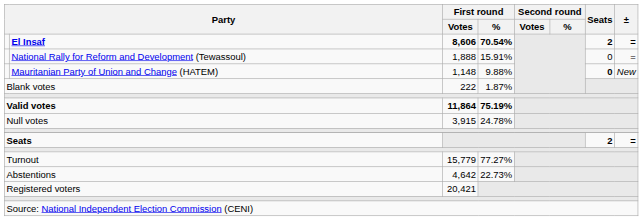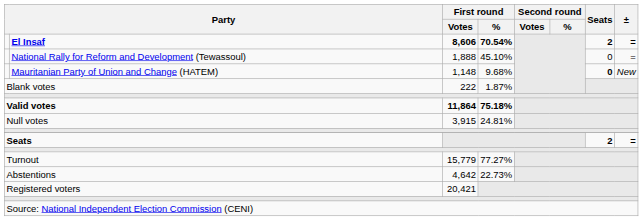(496, 57) 15.91% -> (496, 57) 45.10%
(499, 72) 9.88% -> (499, 72) 9.68%
(496, 106) 75.19% -> (496, 106) 75.18%
(496, 121) 24.78% -> (496, 121) 24.81%
